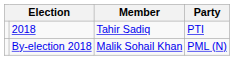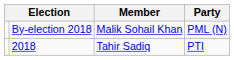rows swapped: (24, 30) <-> (52, 47)
